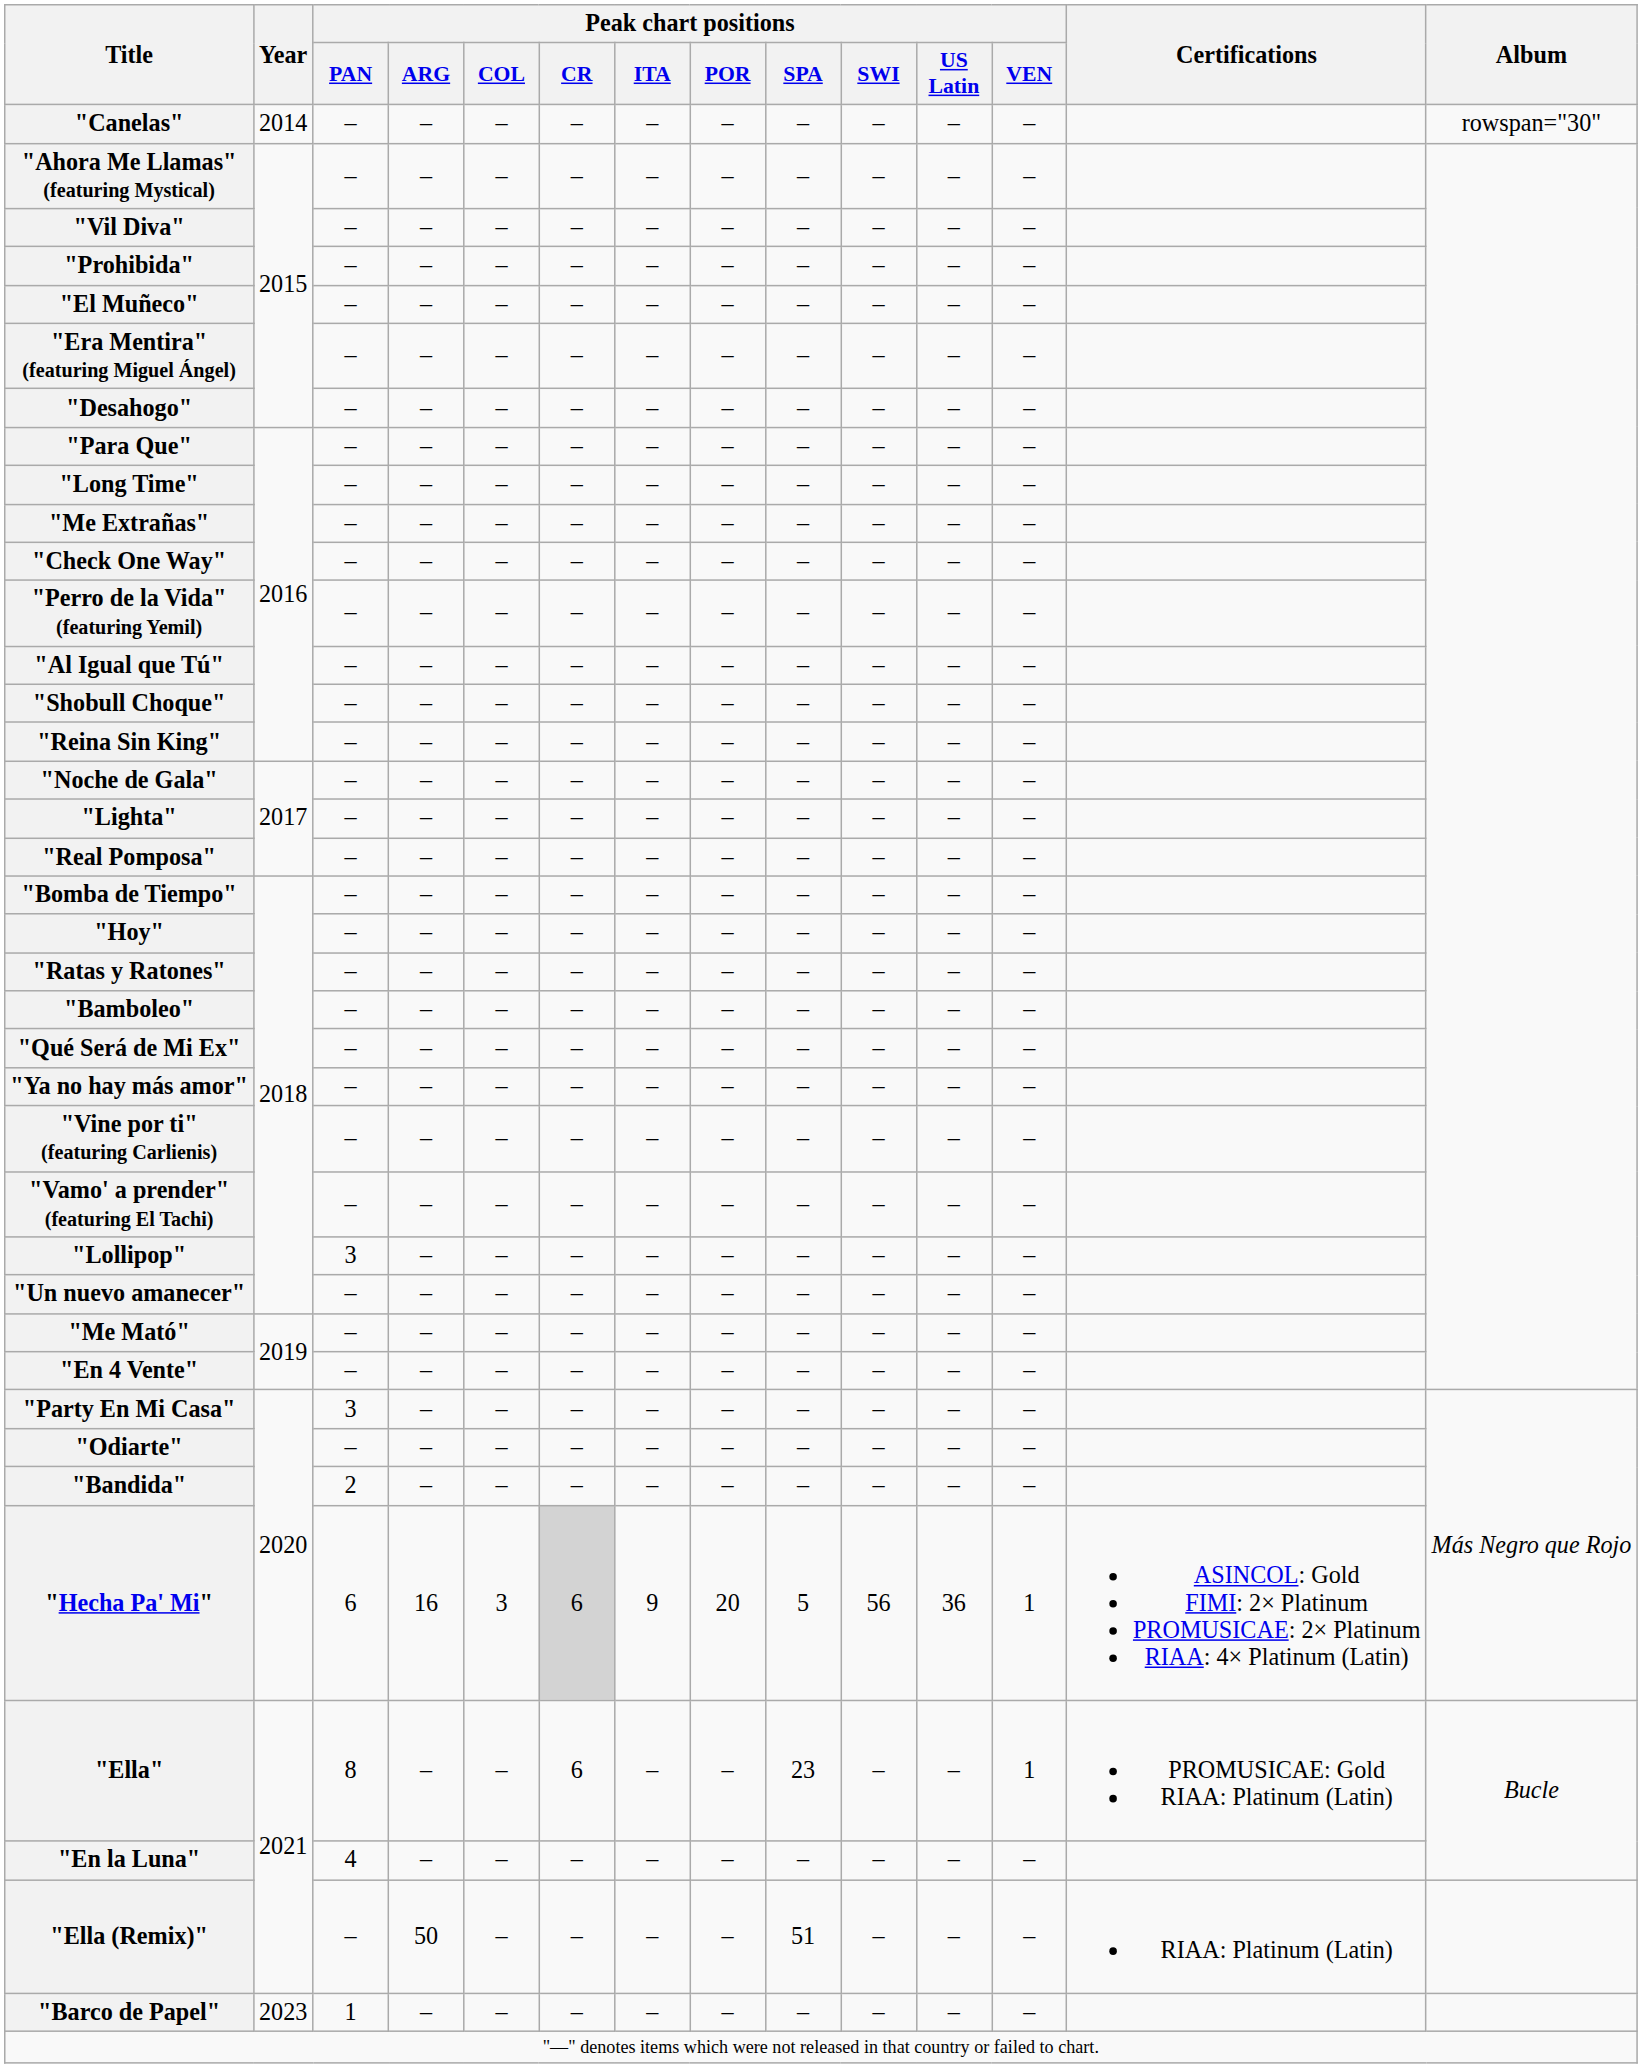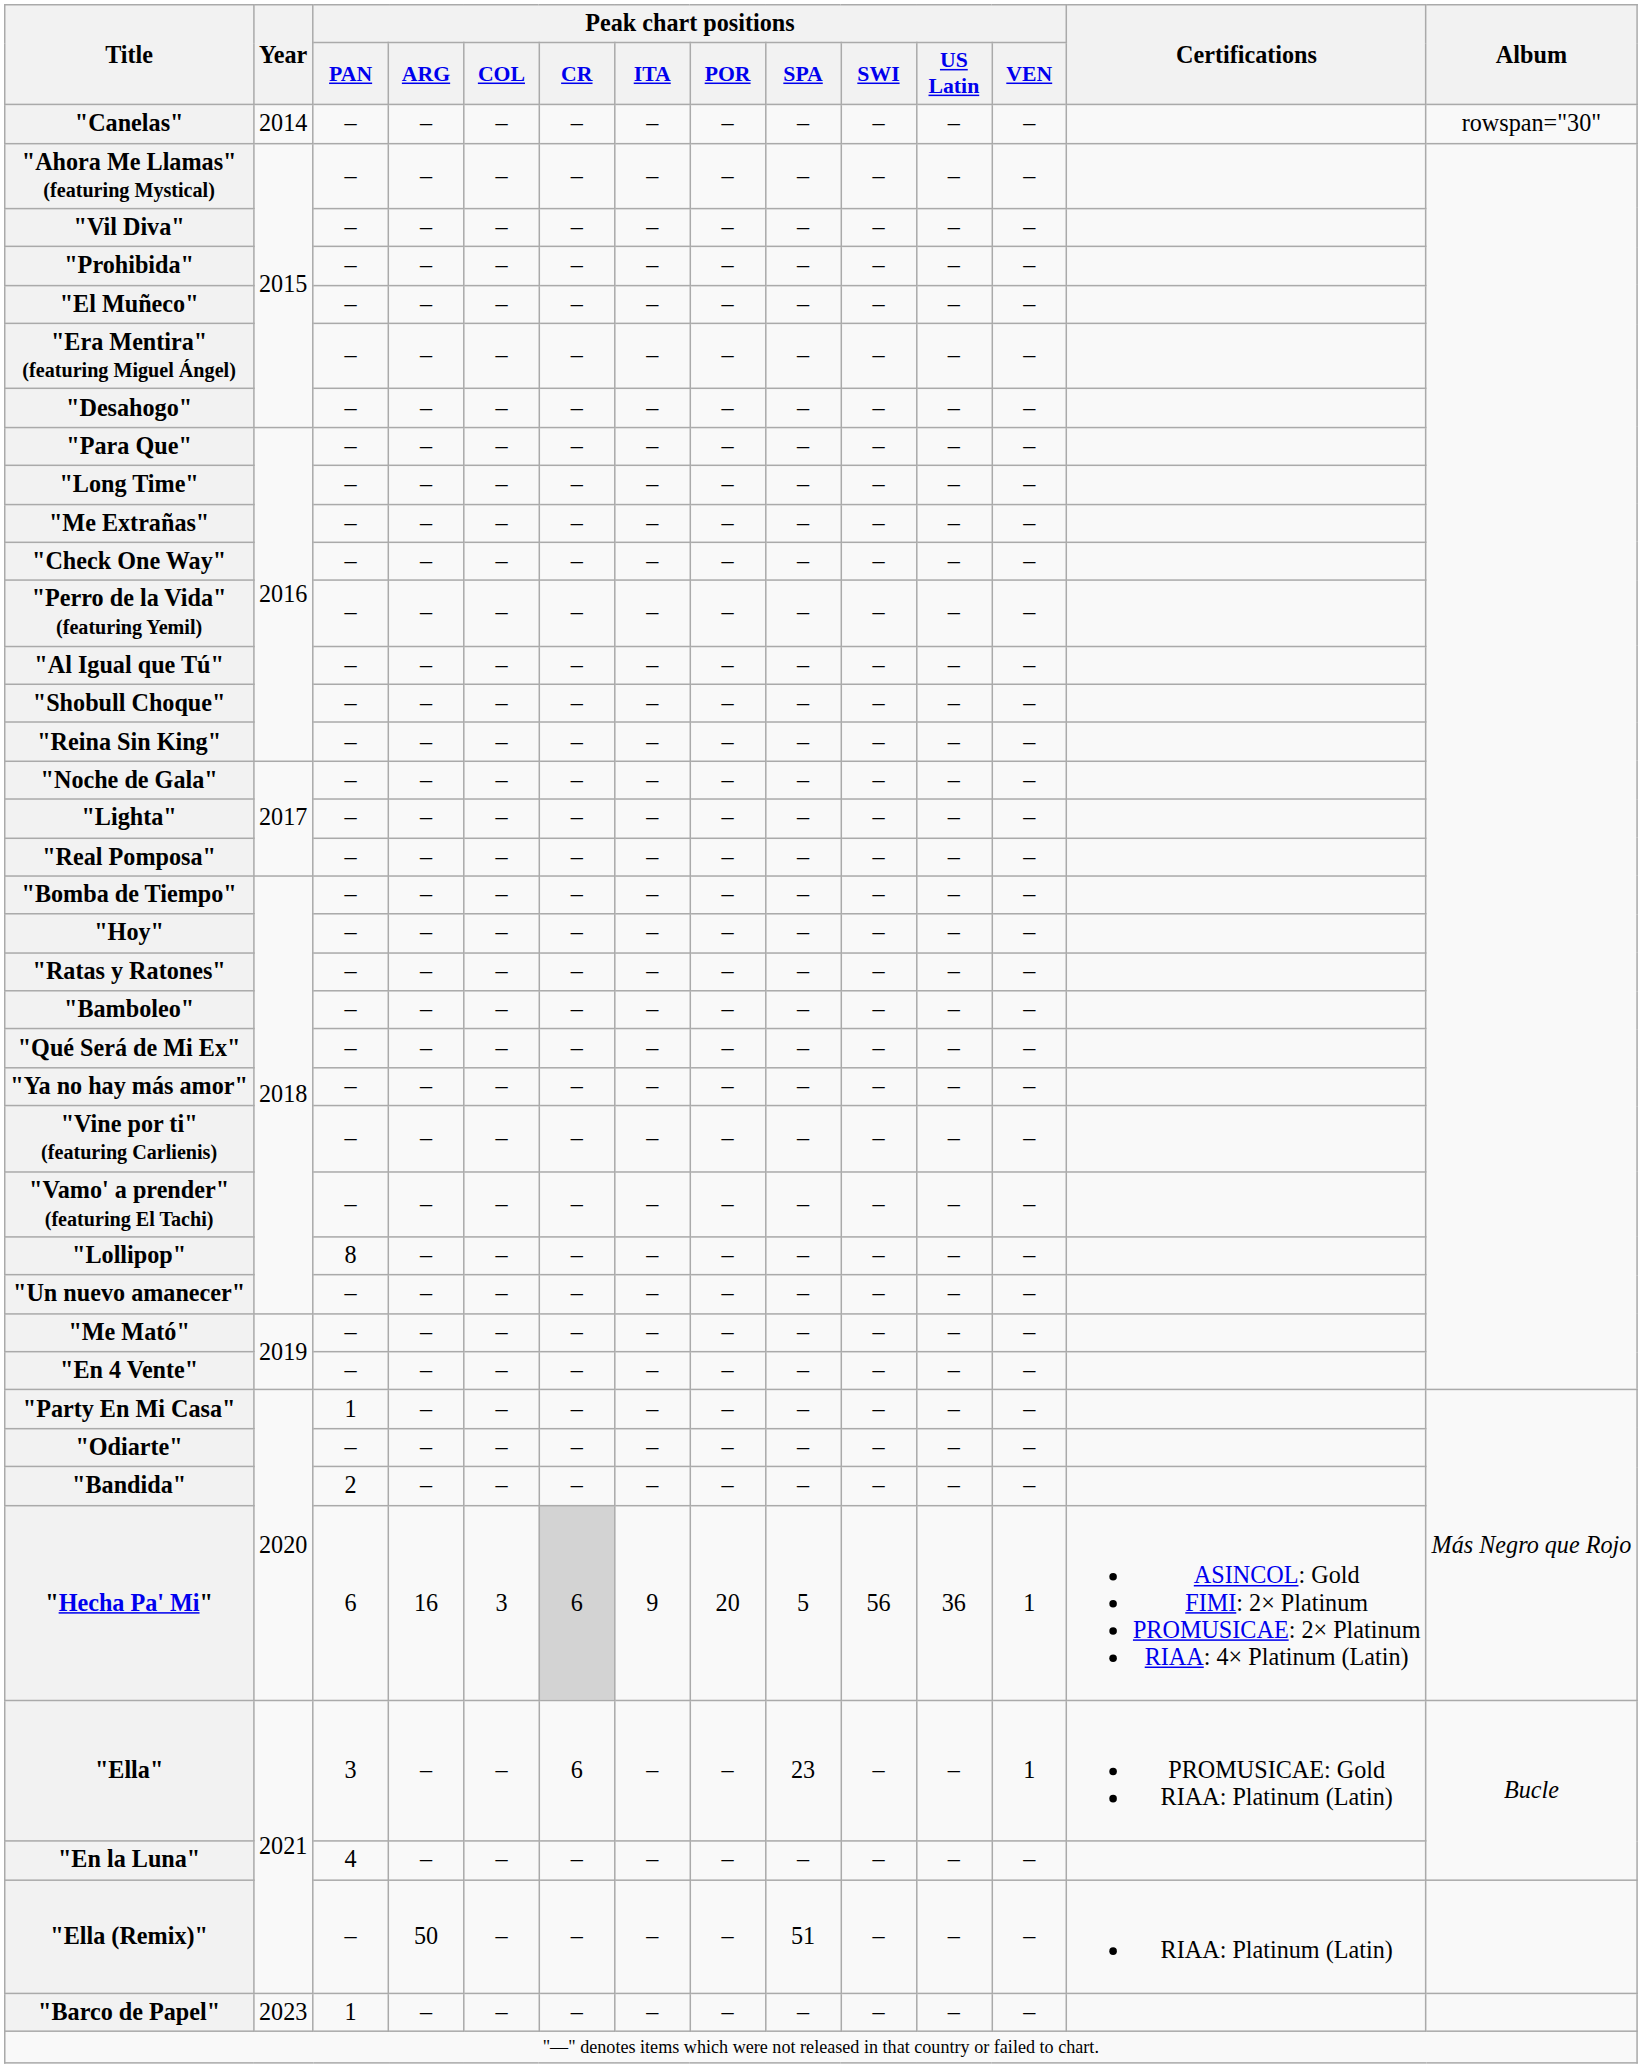(351, 1255) 3 -> (351, 1255) 8
(351, 1408) 3 -> (351, 1408) 1
(351, 1770) 8 -> (351, 1770) 3
